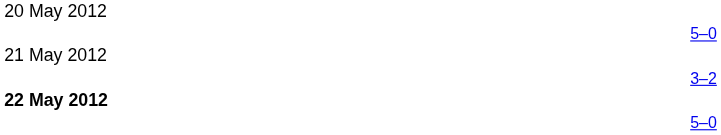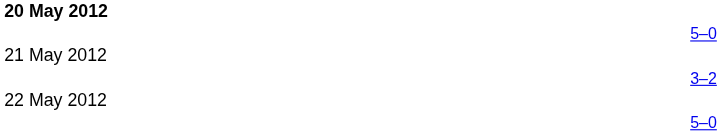(56, 11) normal -> (56, 11) bold
(56, 100) bold -> (56, 100) normal
